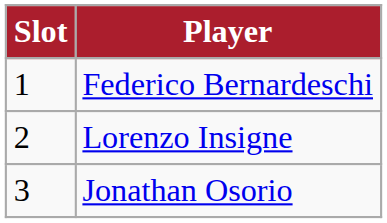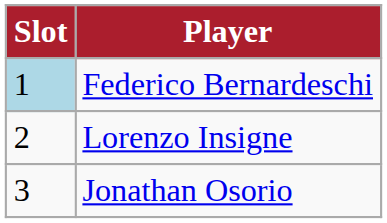(22, 84) no background -> (22, 84) lightblue background
